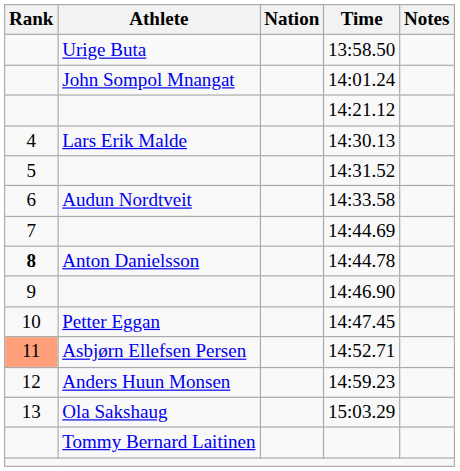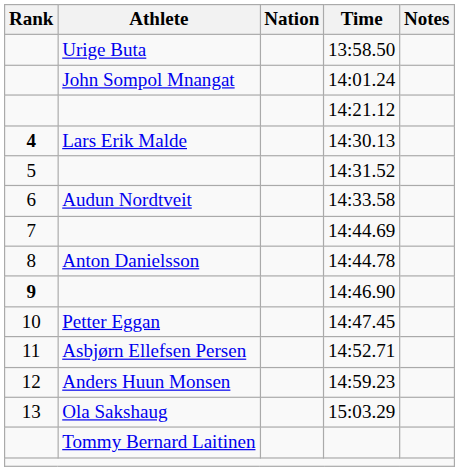(31, 140) normal -> (31, 140) bold
(31, 261) bold -> (31, 261) normal
(31, 291) normal -> (31, 291) bold
(31, 351) lightsalmon background -> (31, 351) no background
